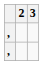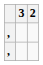columns swapped: (33, 13) <-> (21, 13)
